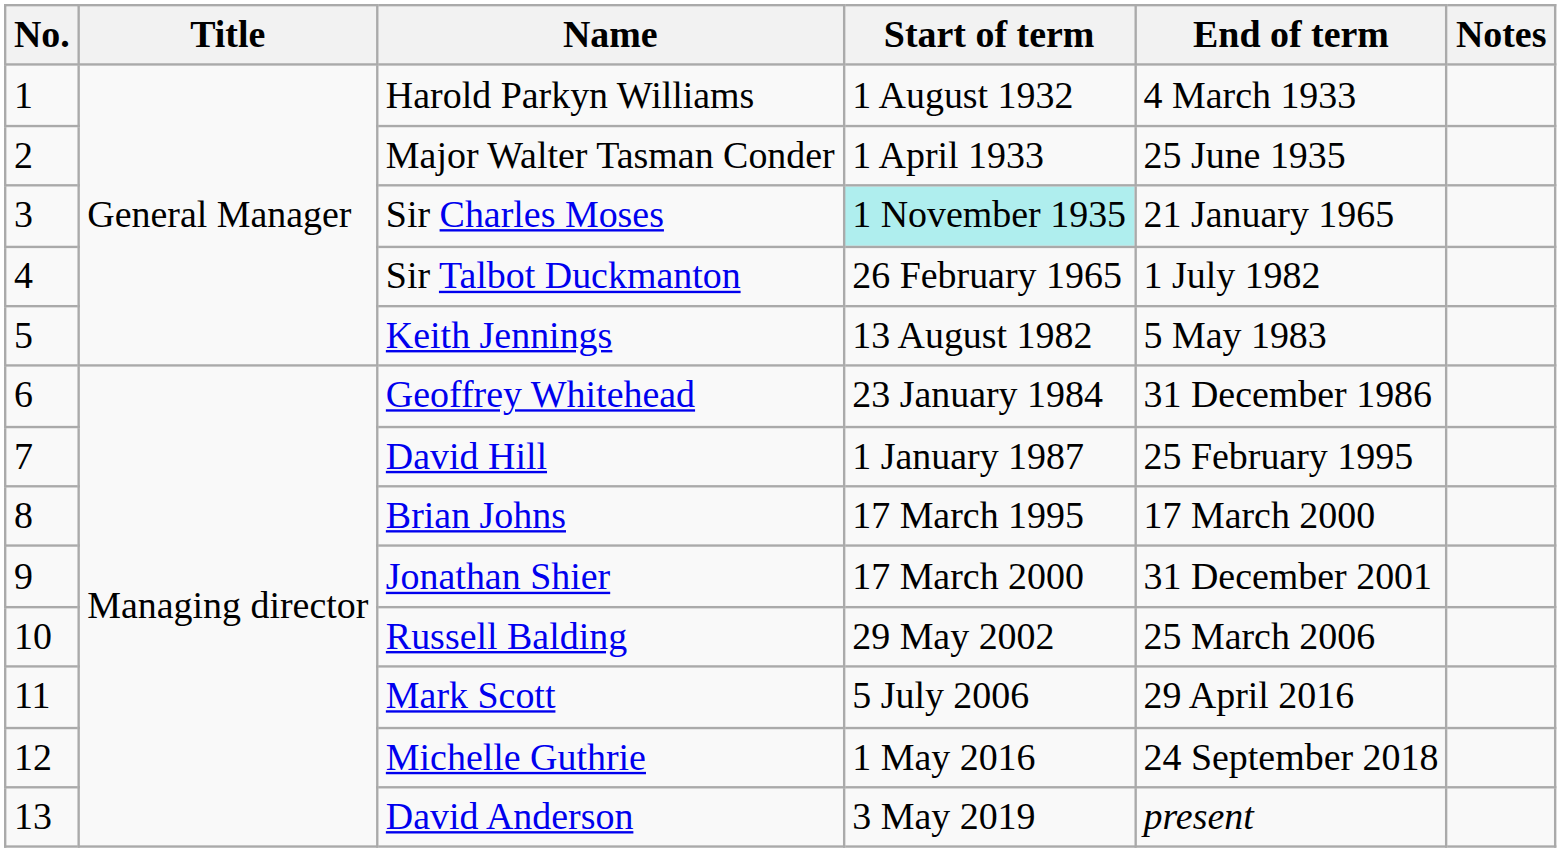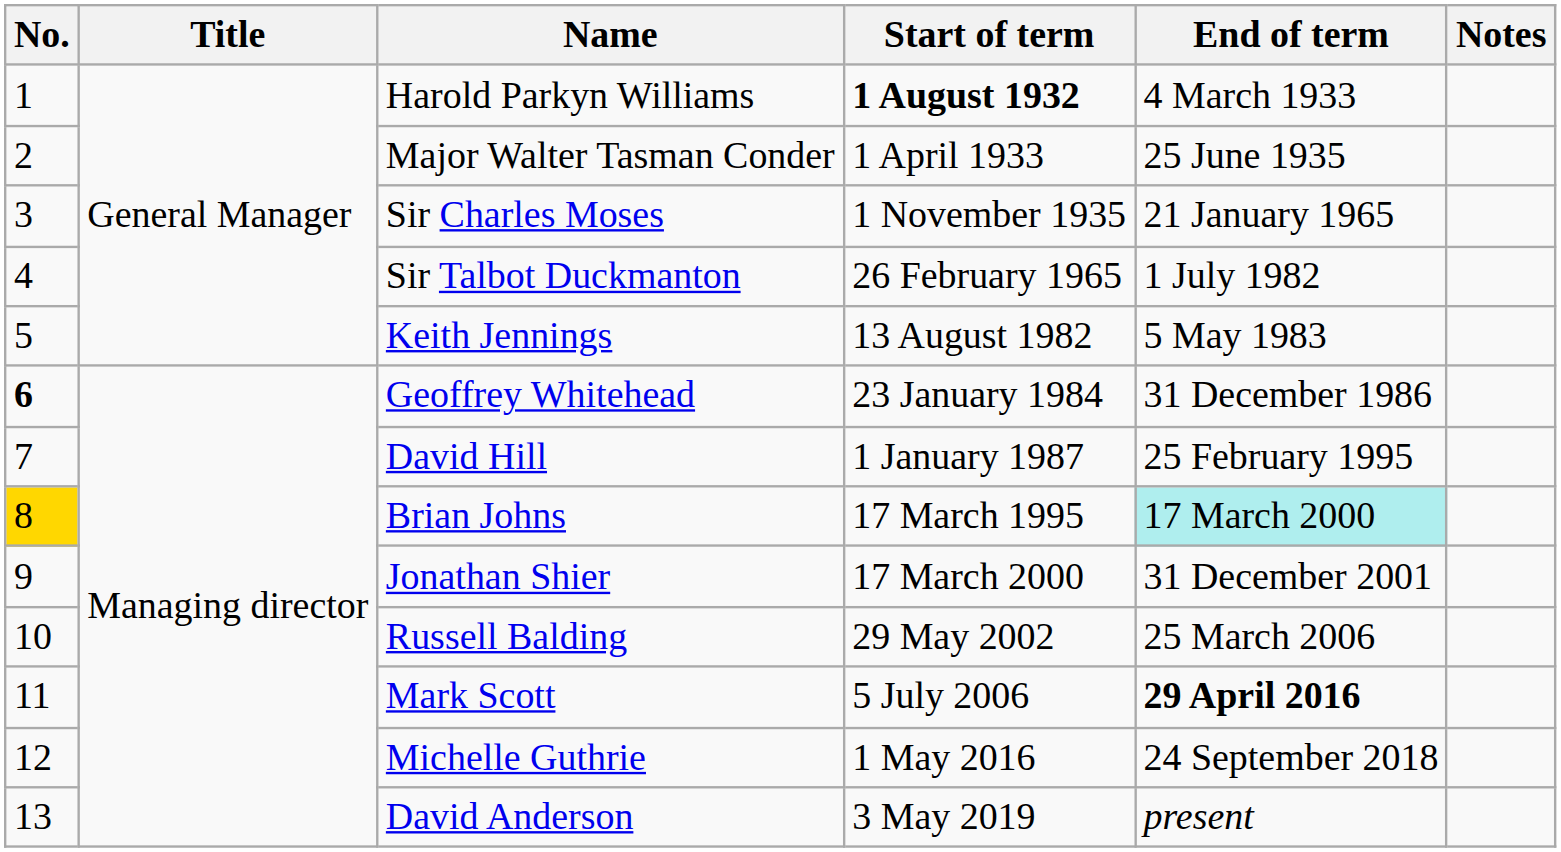(963, 94) normal -> (966, 94) bold
(989, 214) paleturquoise background -> (989, 214) no background
(23, 395) normal -> (23, 395) bold
(23, 515) no background -> (23, 515) gold background
(1259, 515) no background -> (1259, 515) paleturquoise background
(1249, 696) normal -> (1252, 696) bold
